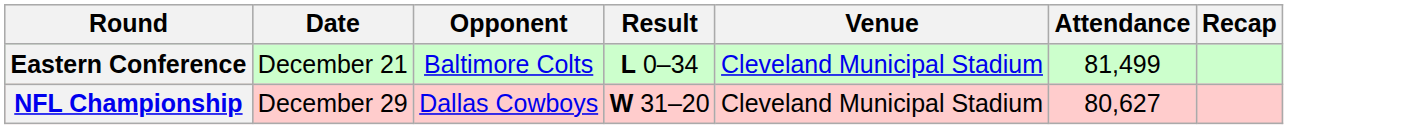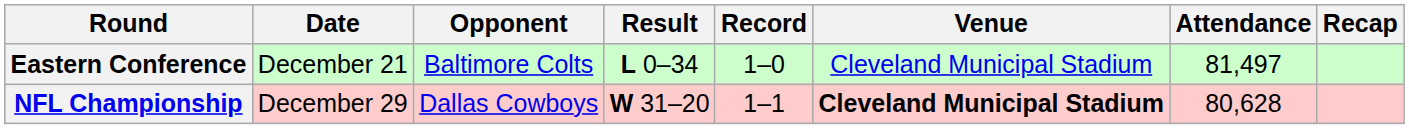+ column: (764, 24)
(1122, 63) 81,499 -> (1243, 63) 81,497
(882, 103) normal -> (991, 103) bold
(1122, 103) 80,627 -> (1243, 103) 80,628
